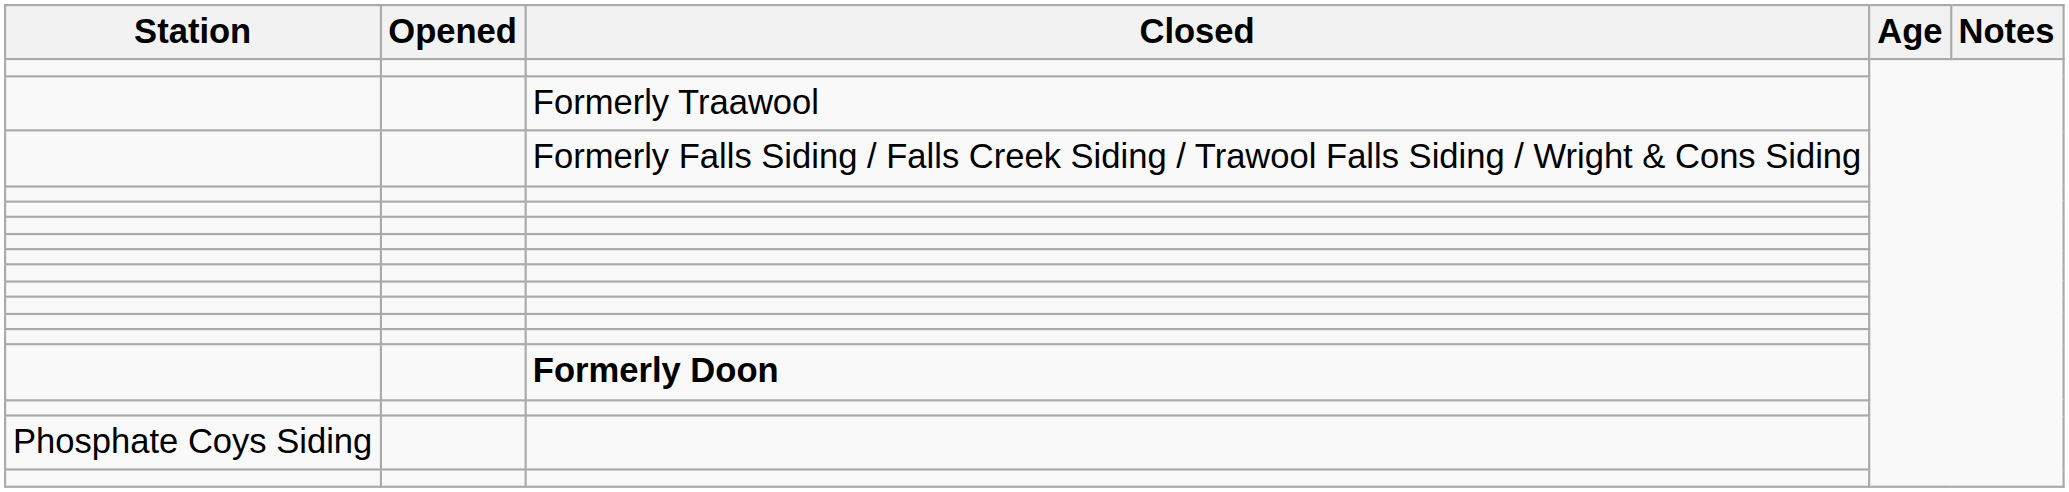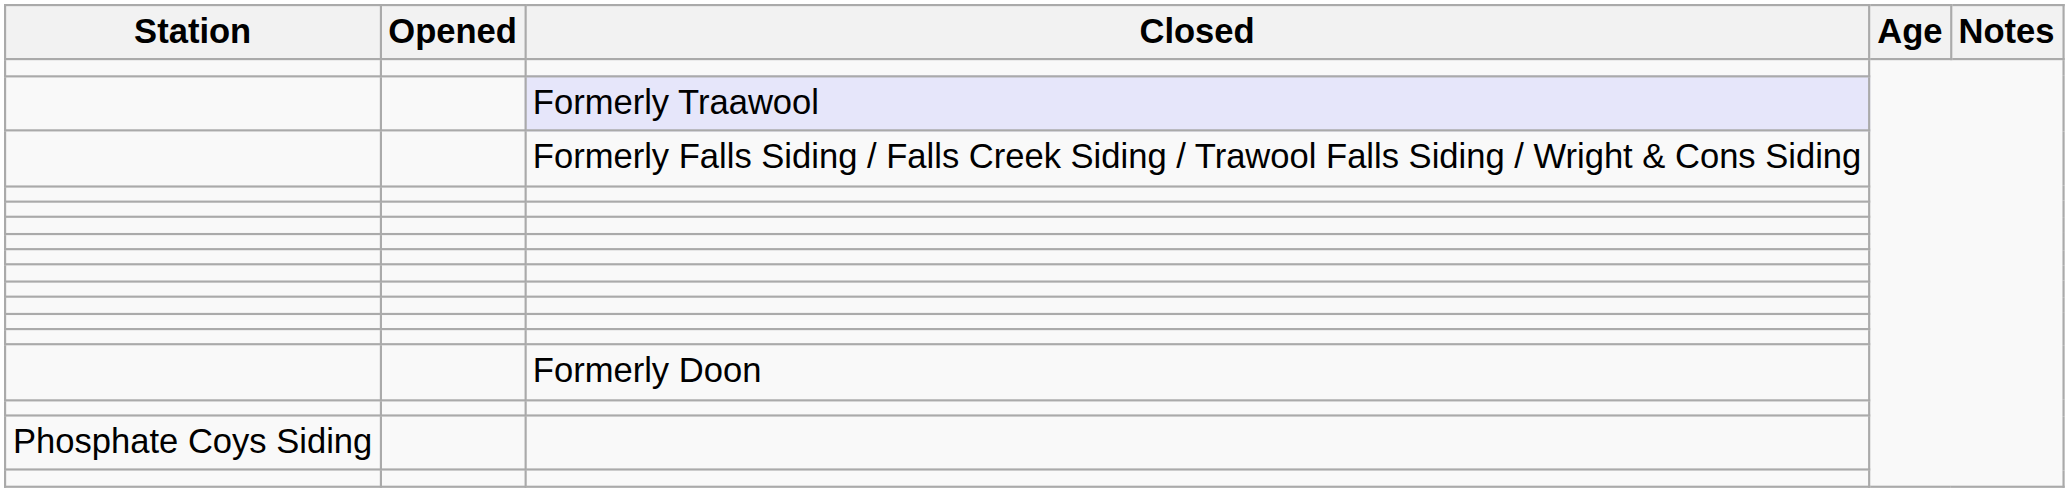(676, 102) no background -> (676, 102) lavender background
(656, 371) bold -> (647, 371) normal
